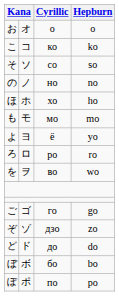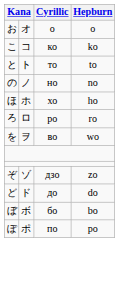- row: (52, 65)
+ row: (52, 65)
- row: (52, 118)
- row: (52, 136)
- row: (52, 211)
